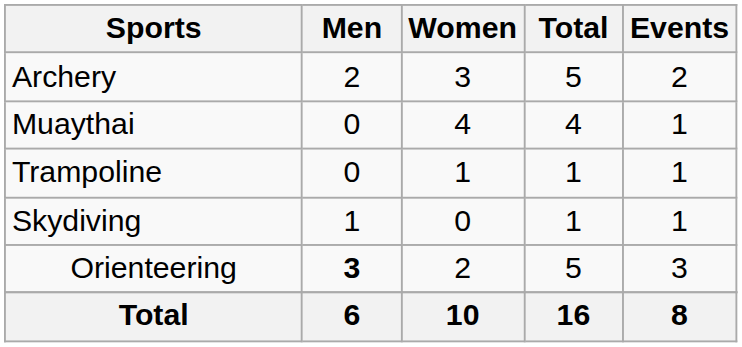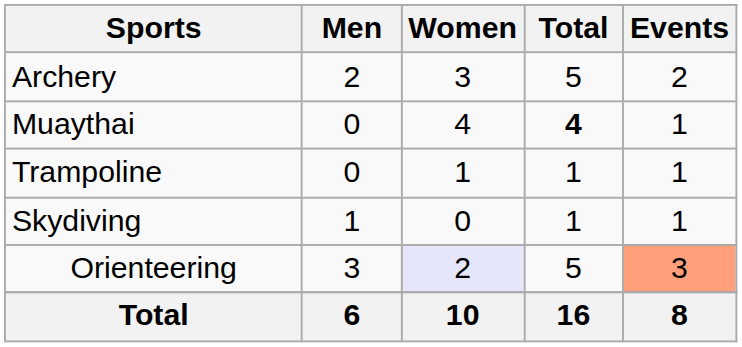(573, 124) normal -> (573, 124) bold
(352, 268) bold -> (352, 268) normal
(463, 268) no background -> (463, 268) lavender background
(679, 268) no background -> (679, 268) lightsalmon background
